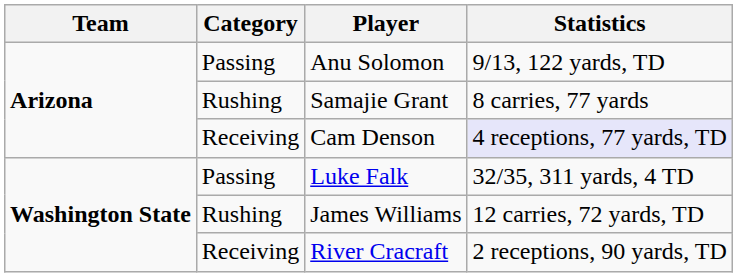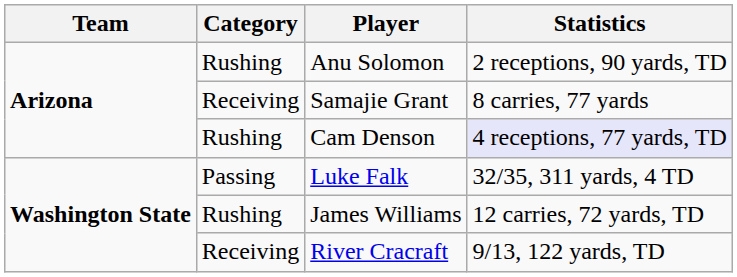(239, 61) Passing -> (242, 61) Rushing
(569, 61) 9/13, 122 yards, TD -> (600, 61) 2 receptions, 90 yards, TD
(242, 99) Rushing -> (251, 99) Receiving
(251, 137) Receiving -> (242, 137) Rushing
(600, 251) 2 receptions, 90 yards, TD -> (569, 251) 9/13, 122 yards, TD
